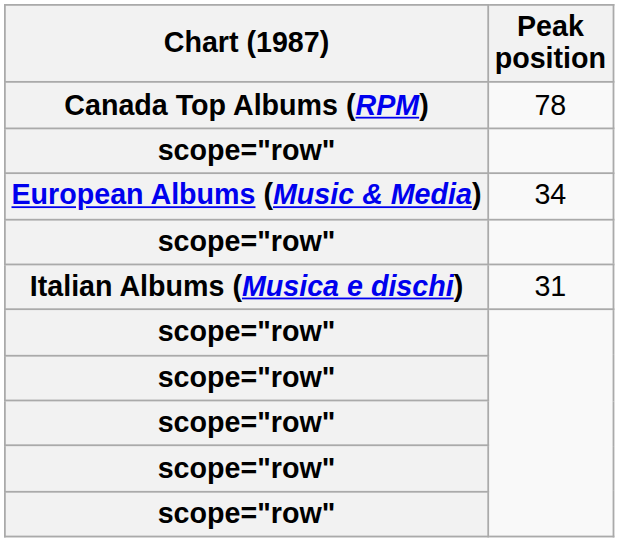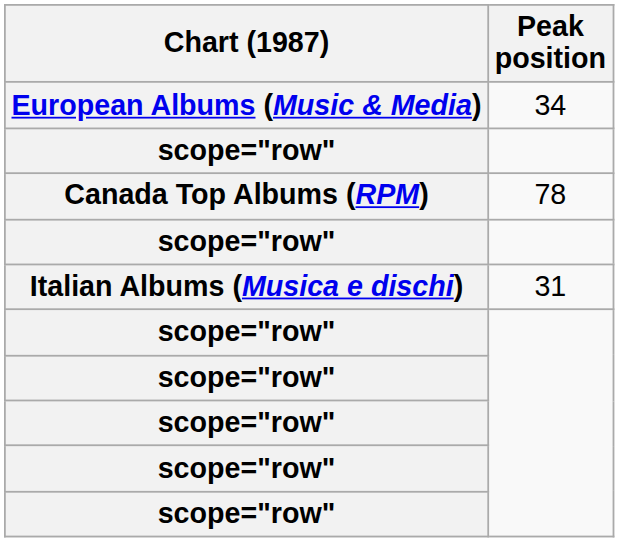rows swapped: (246, 104) <-> (246, 195)
